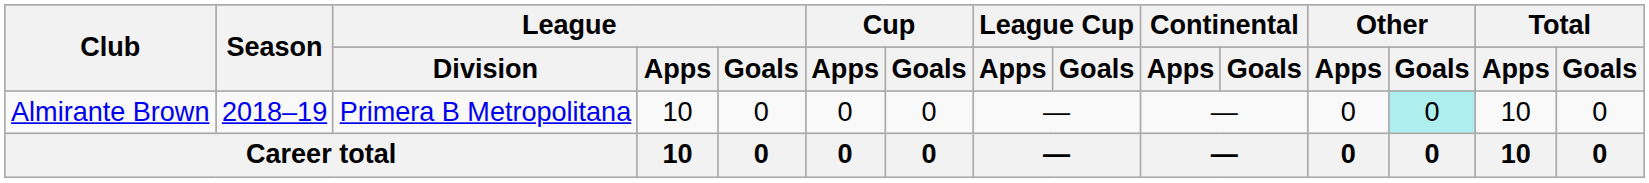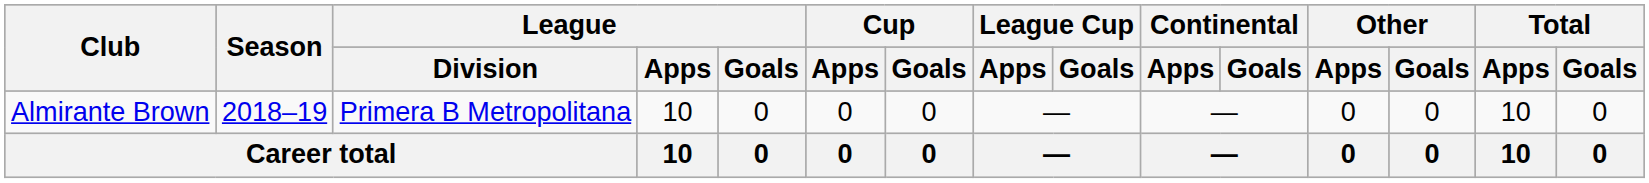(1432, 111) paleturquoise background -> (1432, 111) no background
